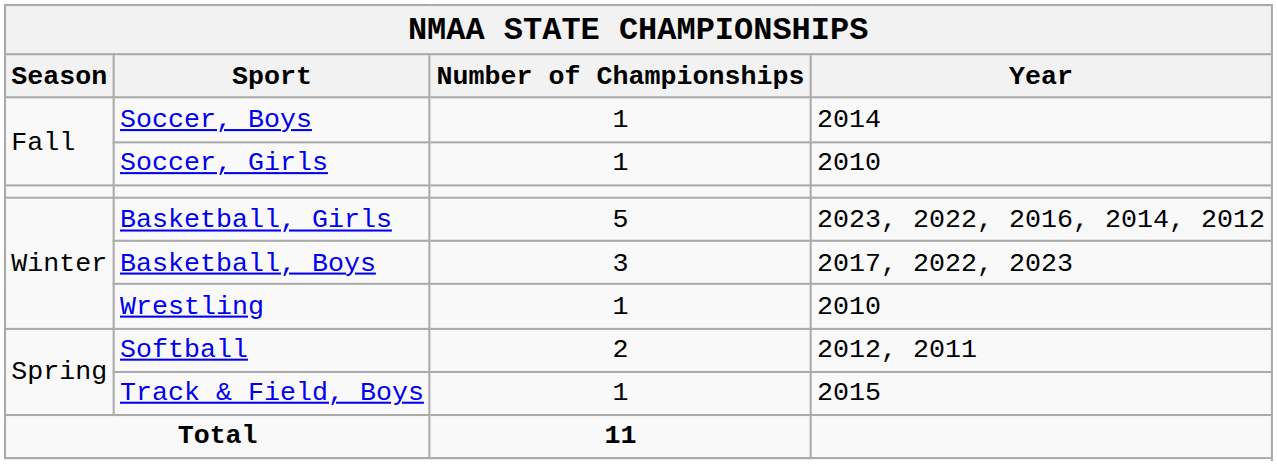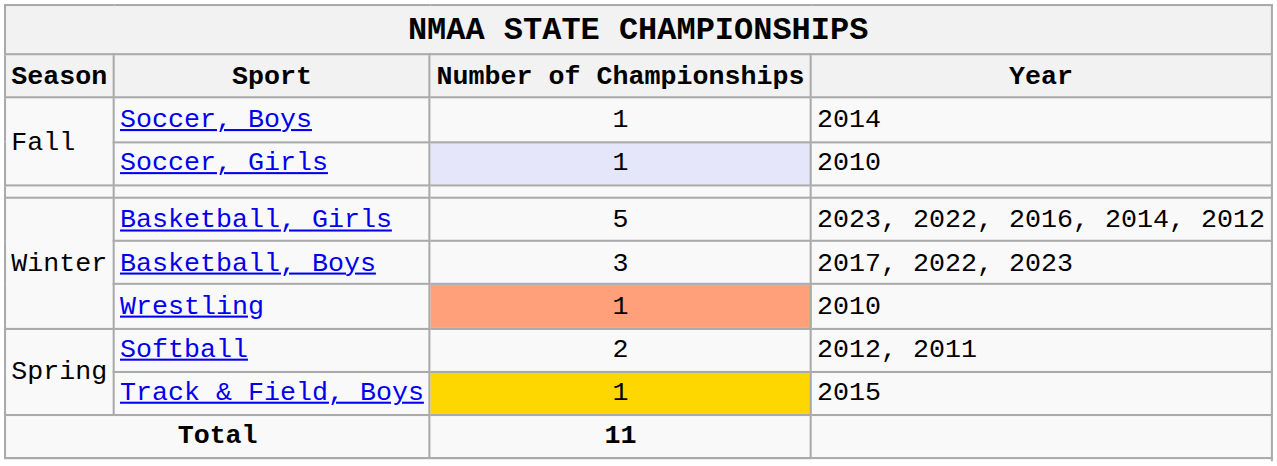(621, 163) no background -> (621, 163) lavender background
(621, 306) no background -> (621, 306) lightsalmon background
(621, 393) no background -> (621, 393) gold background
